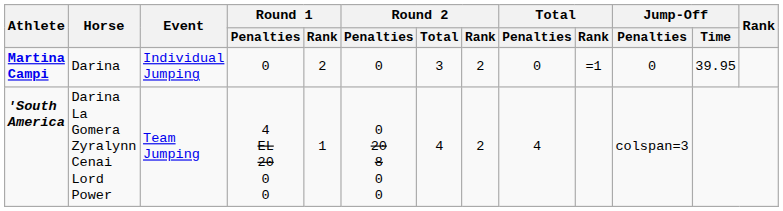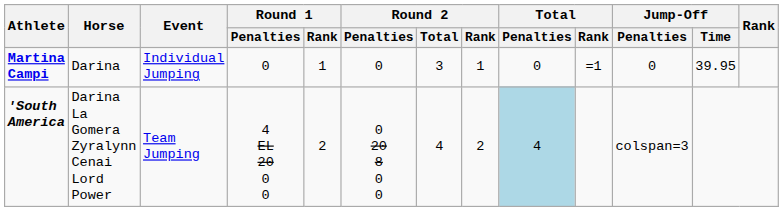(322, 67) 2 -> (322, 67) 1
(480, 67) 2 -> (480, 67) 1
(322, 146) 1 -> (322, 146) 2
(537, 146) no background -> (537, 146) lightblue background
